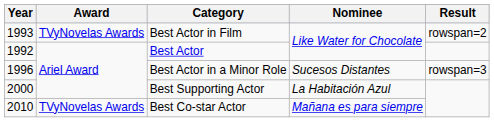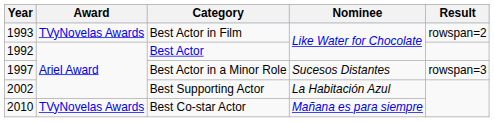(20, 70) 1996 -> (20, 70) 1997
(20, 88) 2000 -> (20, 88) 2002
